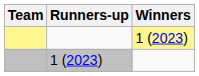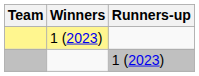columns swapped: (163, 15) <-> (89, 15)
